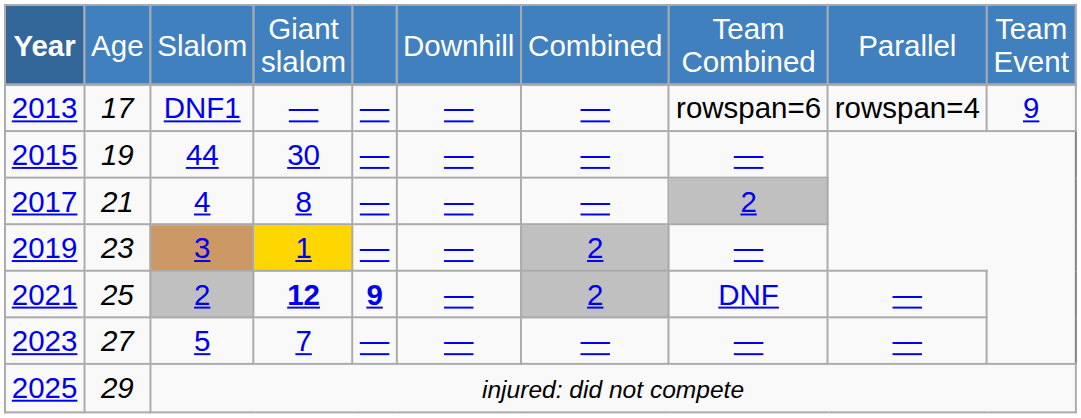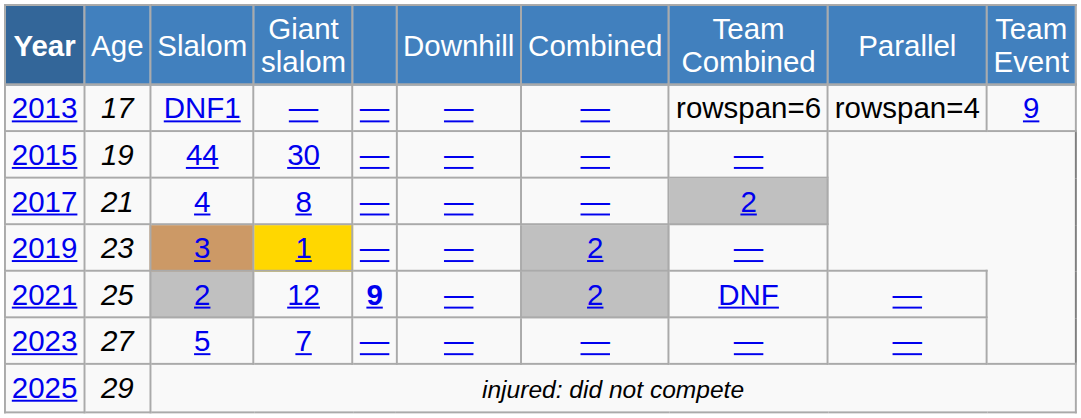(304, 295) bold -> (304, 295) normal
